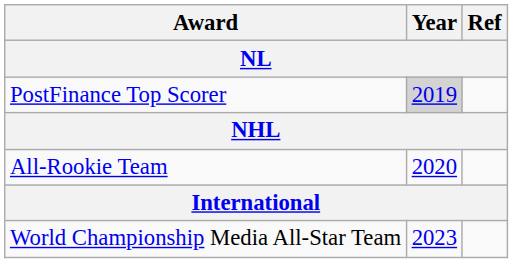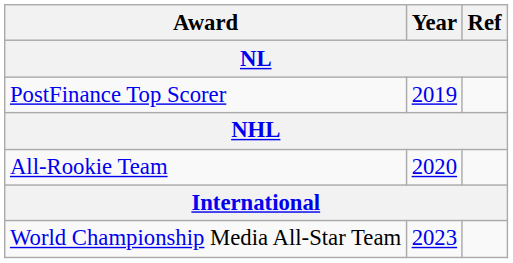(434, 94) lightgrey background -> (434, 94) no background
